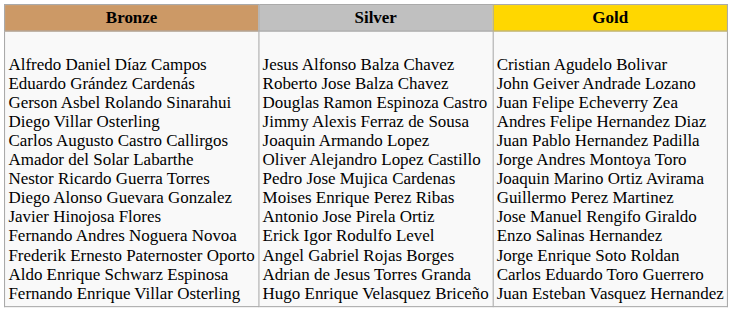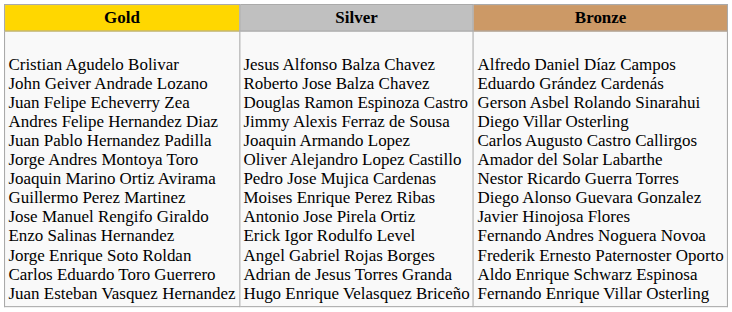columns swapped: (610, 17) <-> (132, 17)
